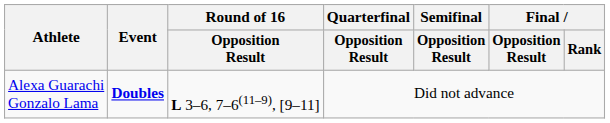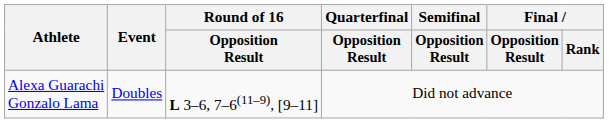(138, 94) bold -> (137, 94) normal
